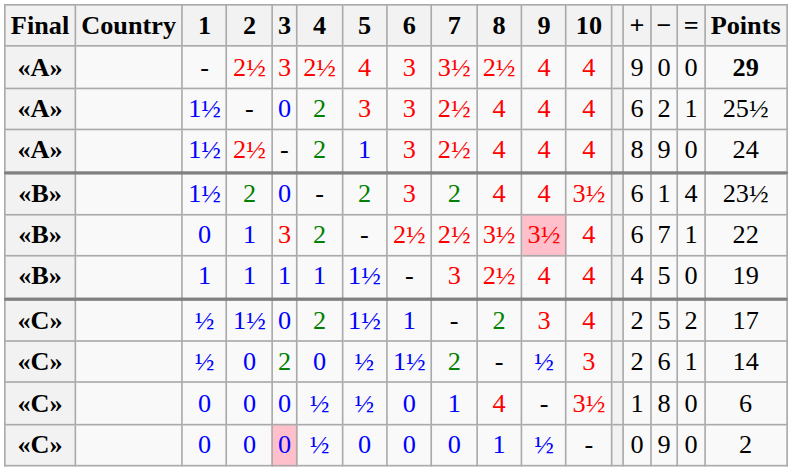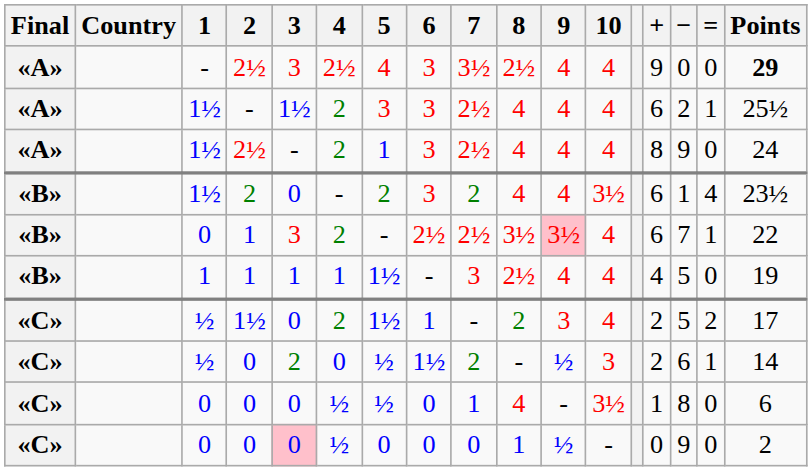(284, 108) 0 -> (294, 108) 1½
